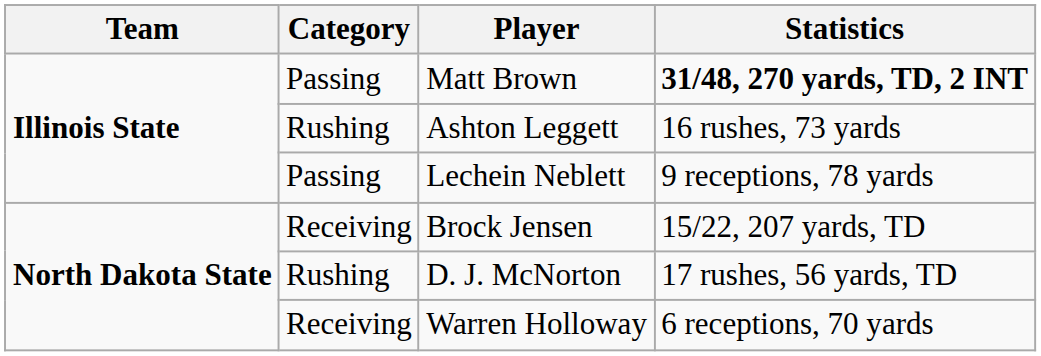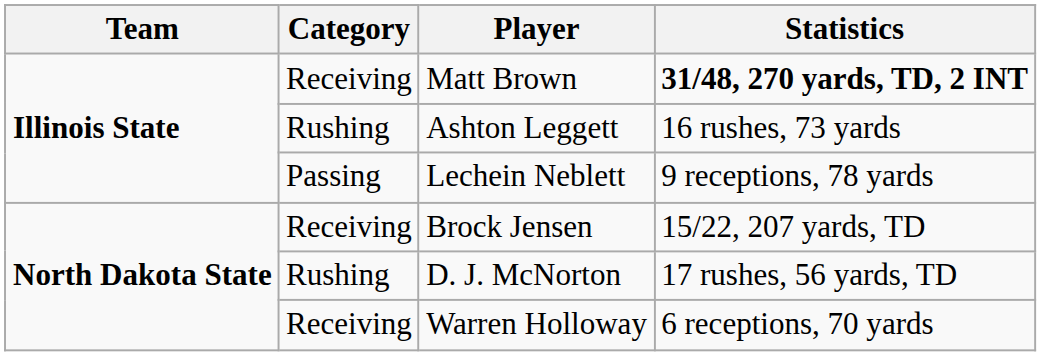(333, 78) Passing -> (349, 78) Receiving
